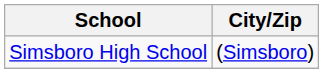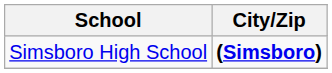(265, 52) normal -> (269, 52) bold
